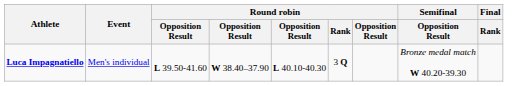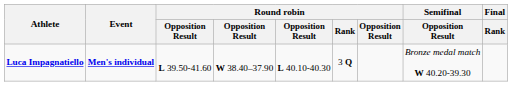(119, 63) normal -> (121, 63) bold
